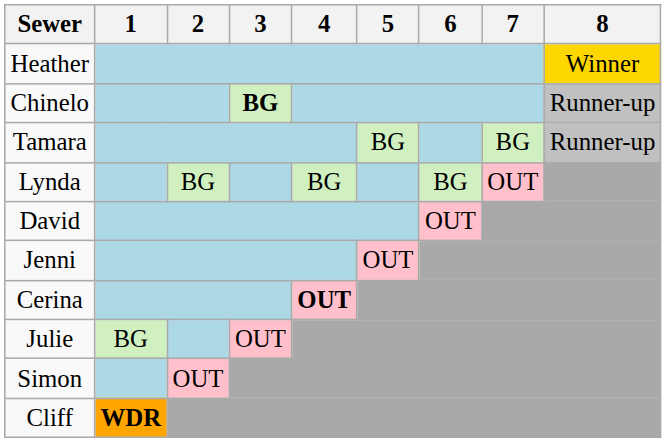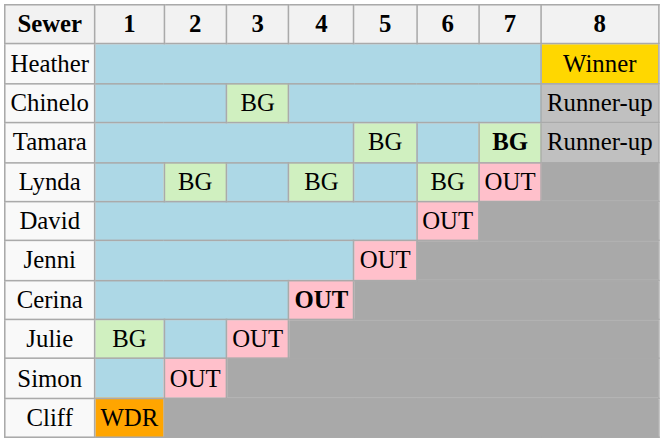(260, 102) bold -> (258, 102) normal
(513, 142) normal -> (510, 142) bold
(131, 417) bold -> (129, 417) normal
